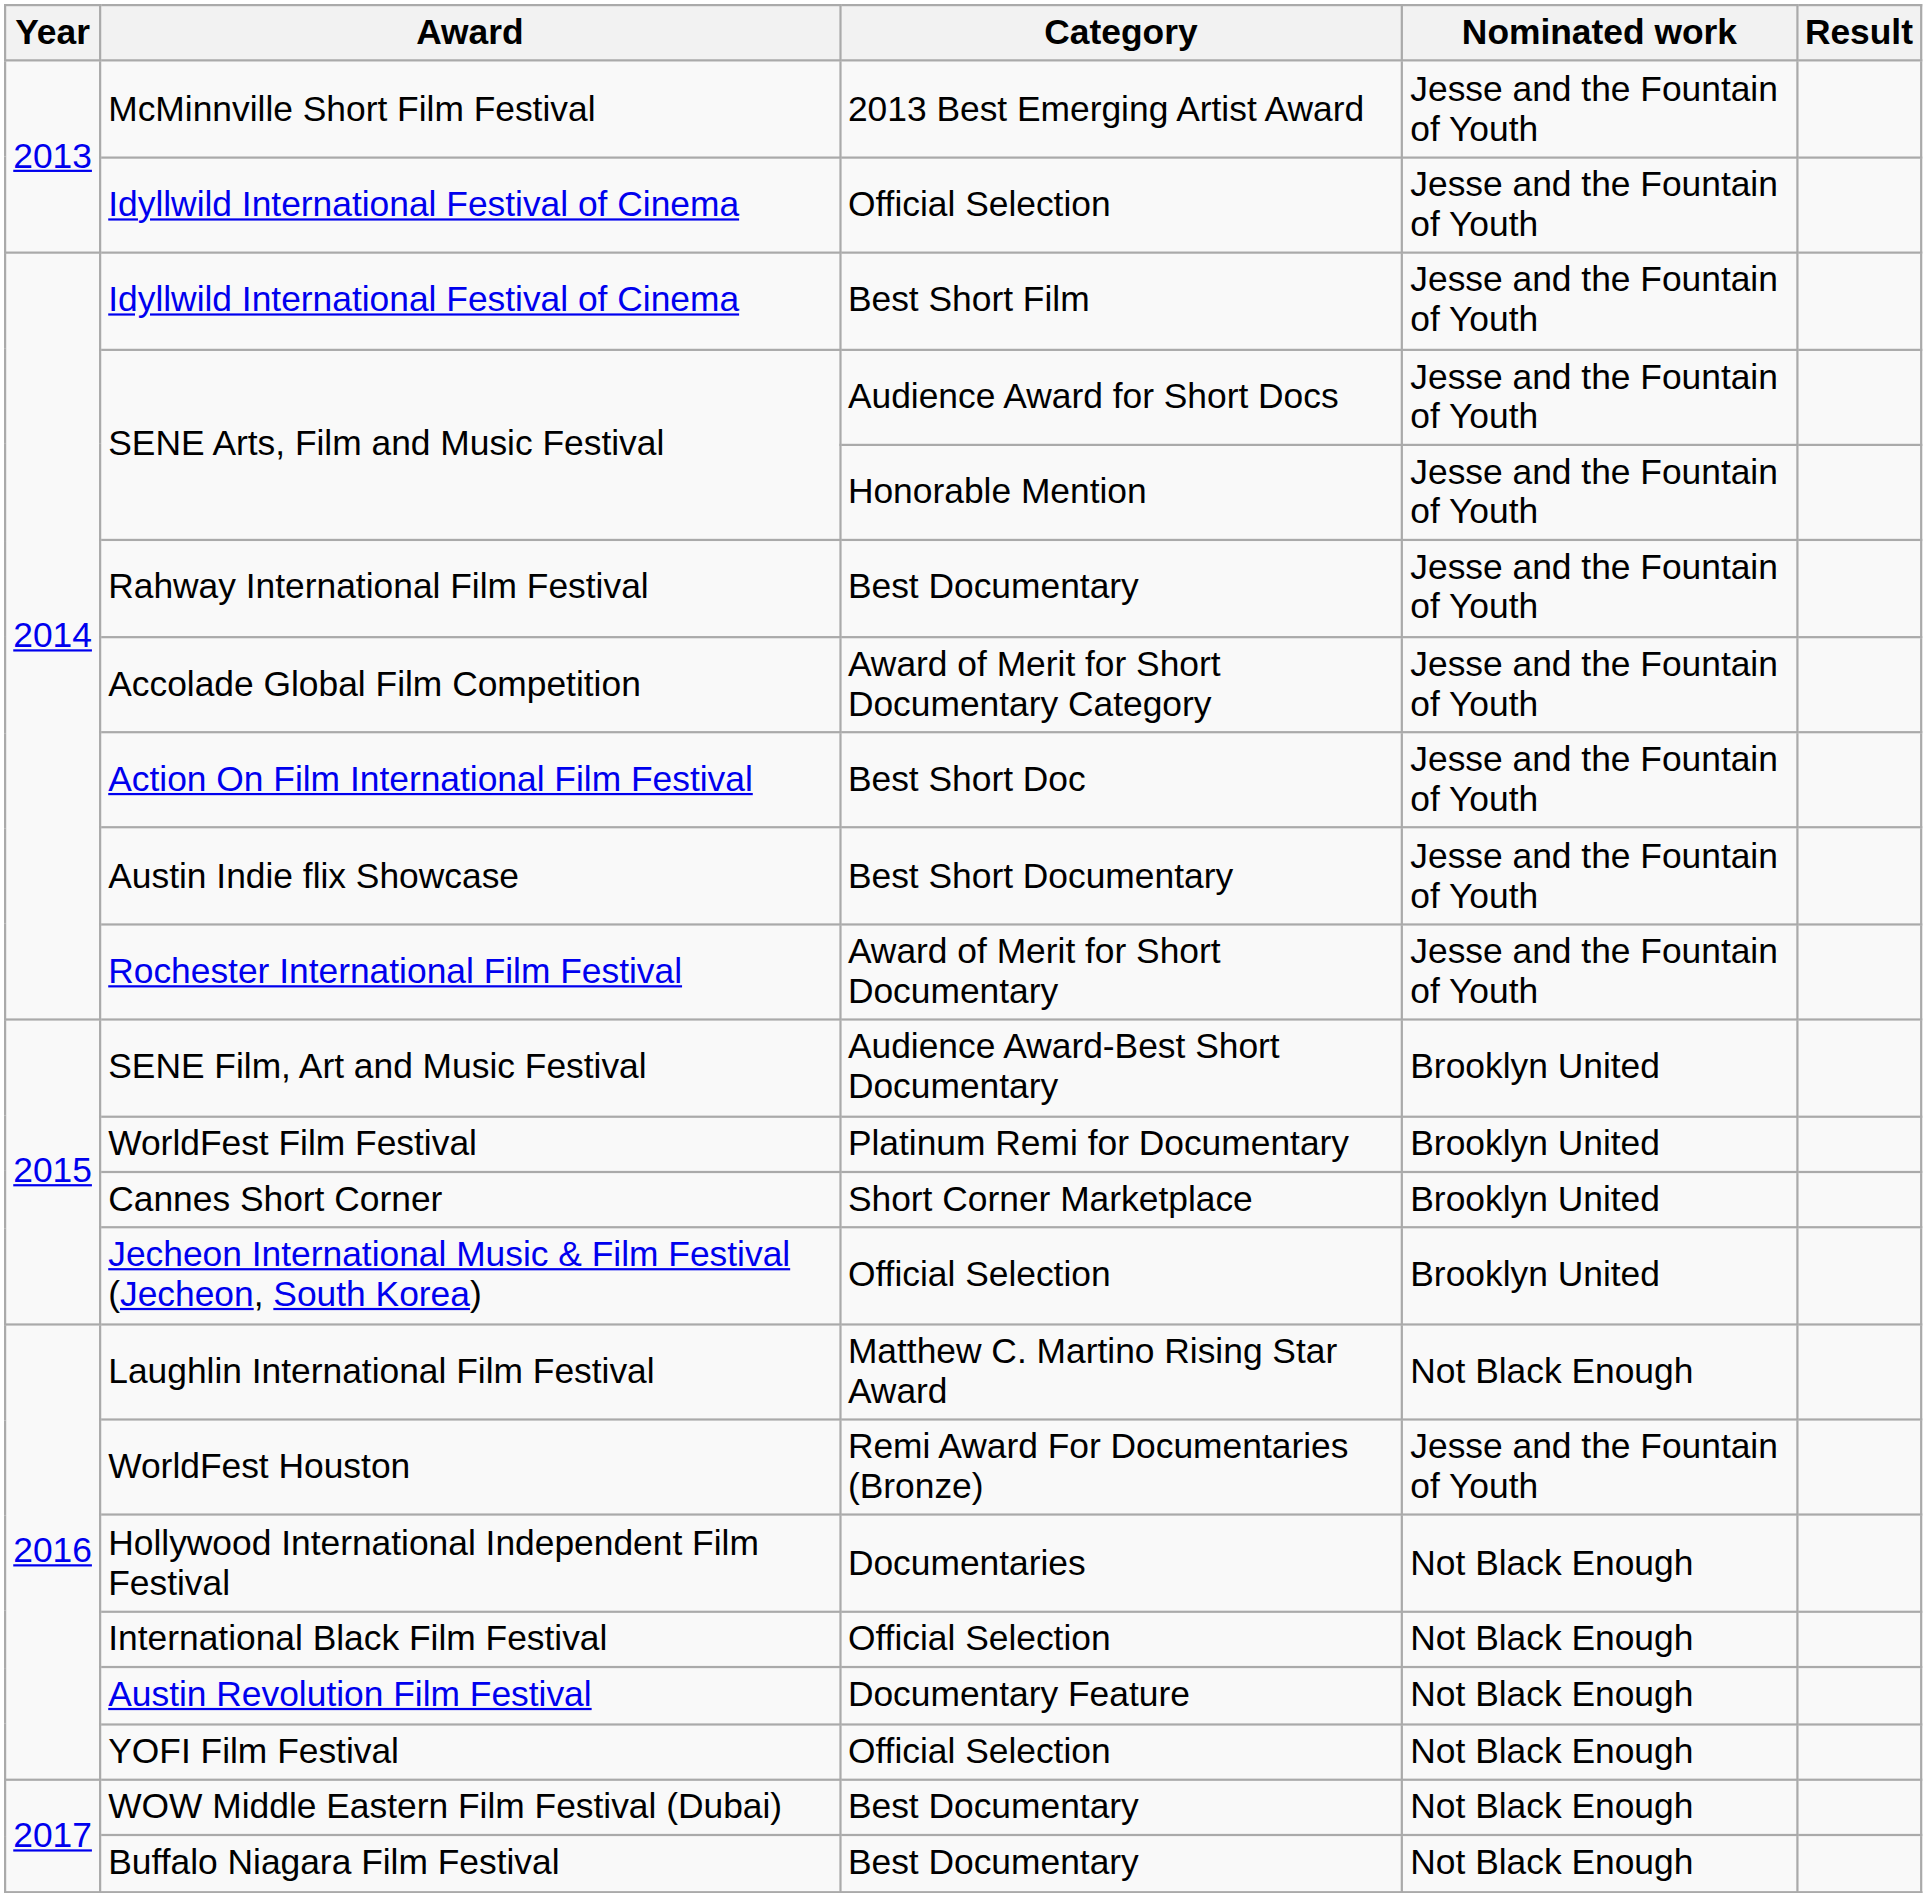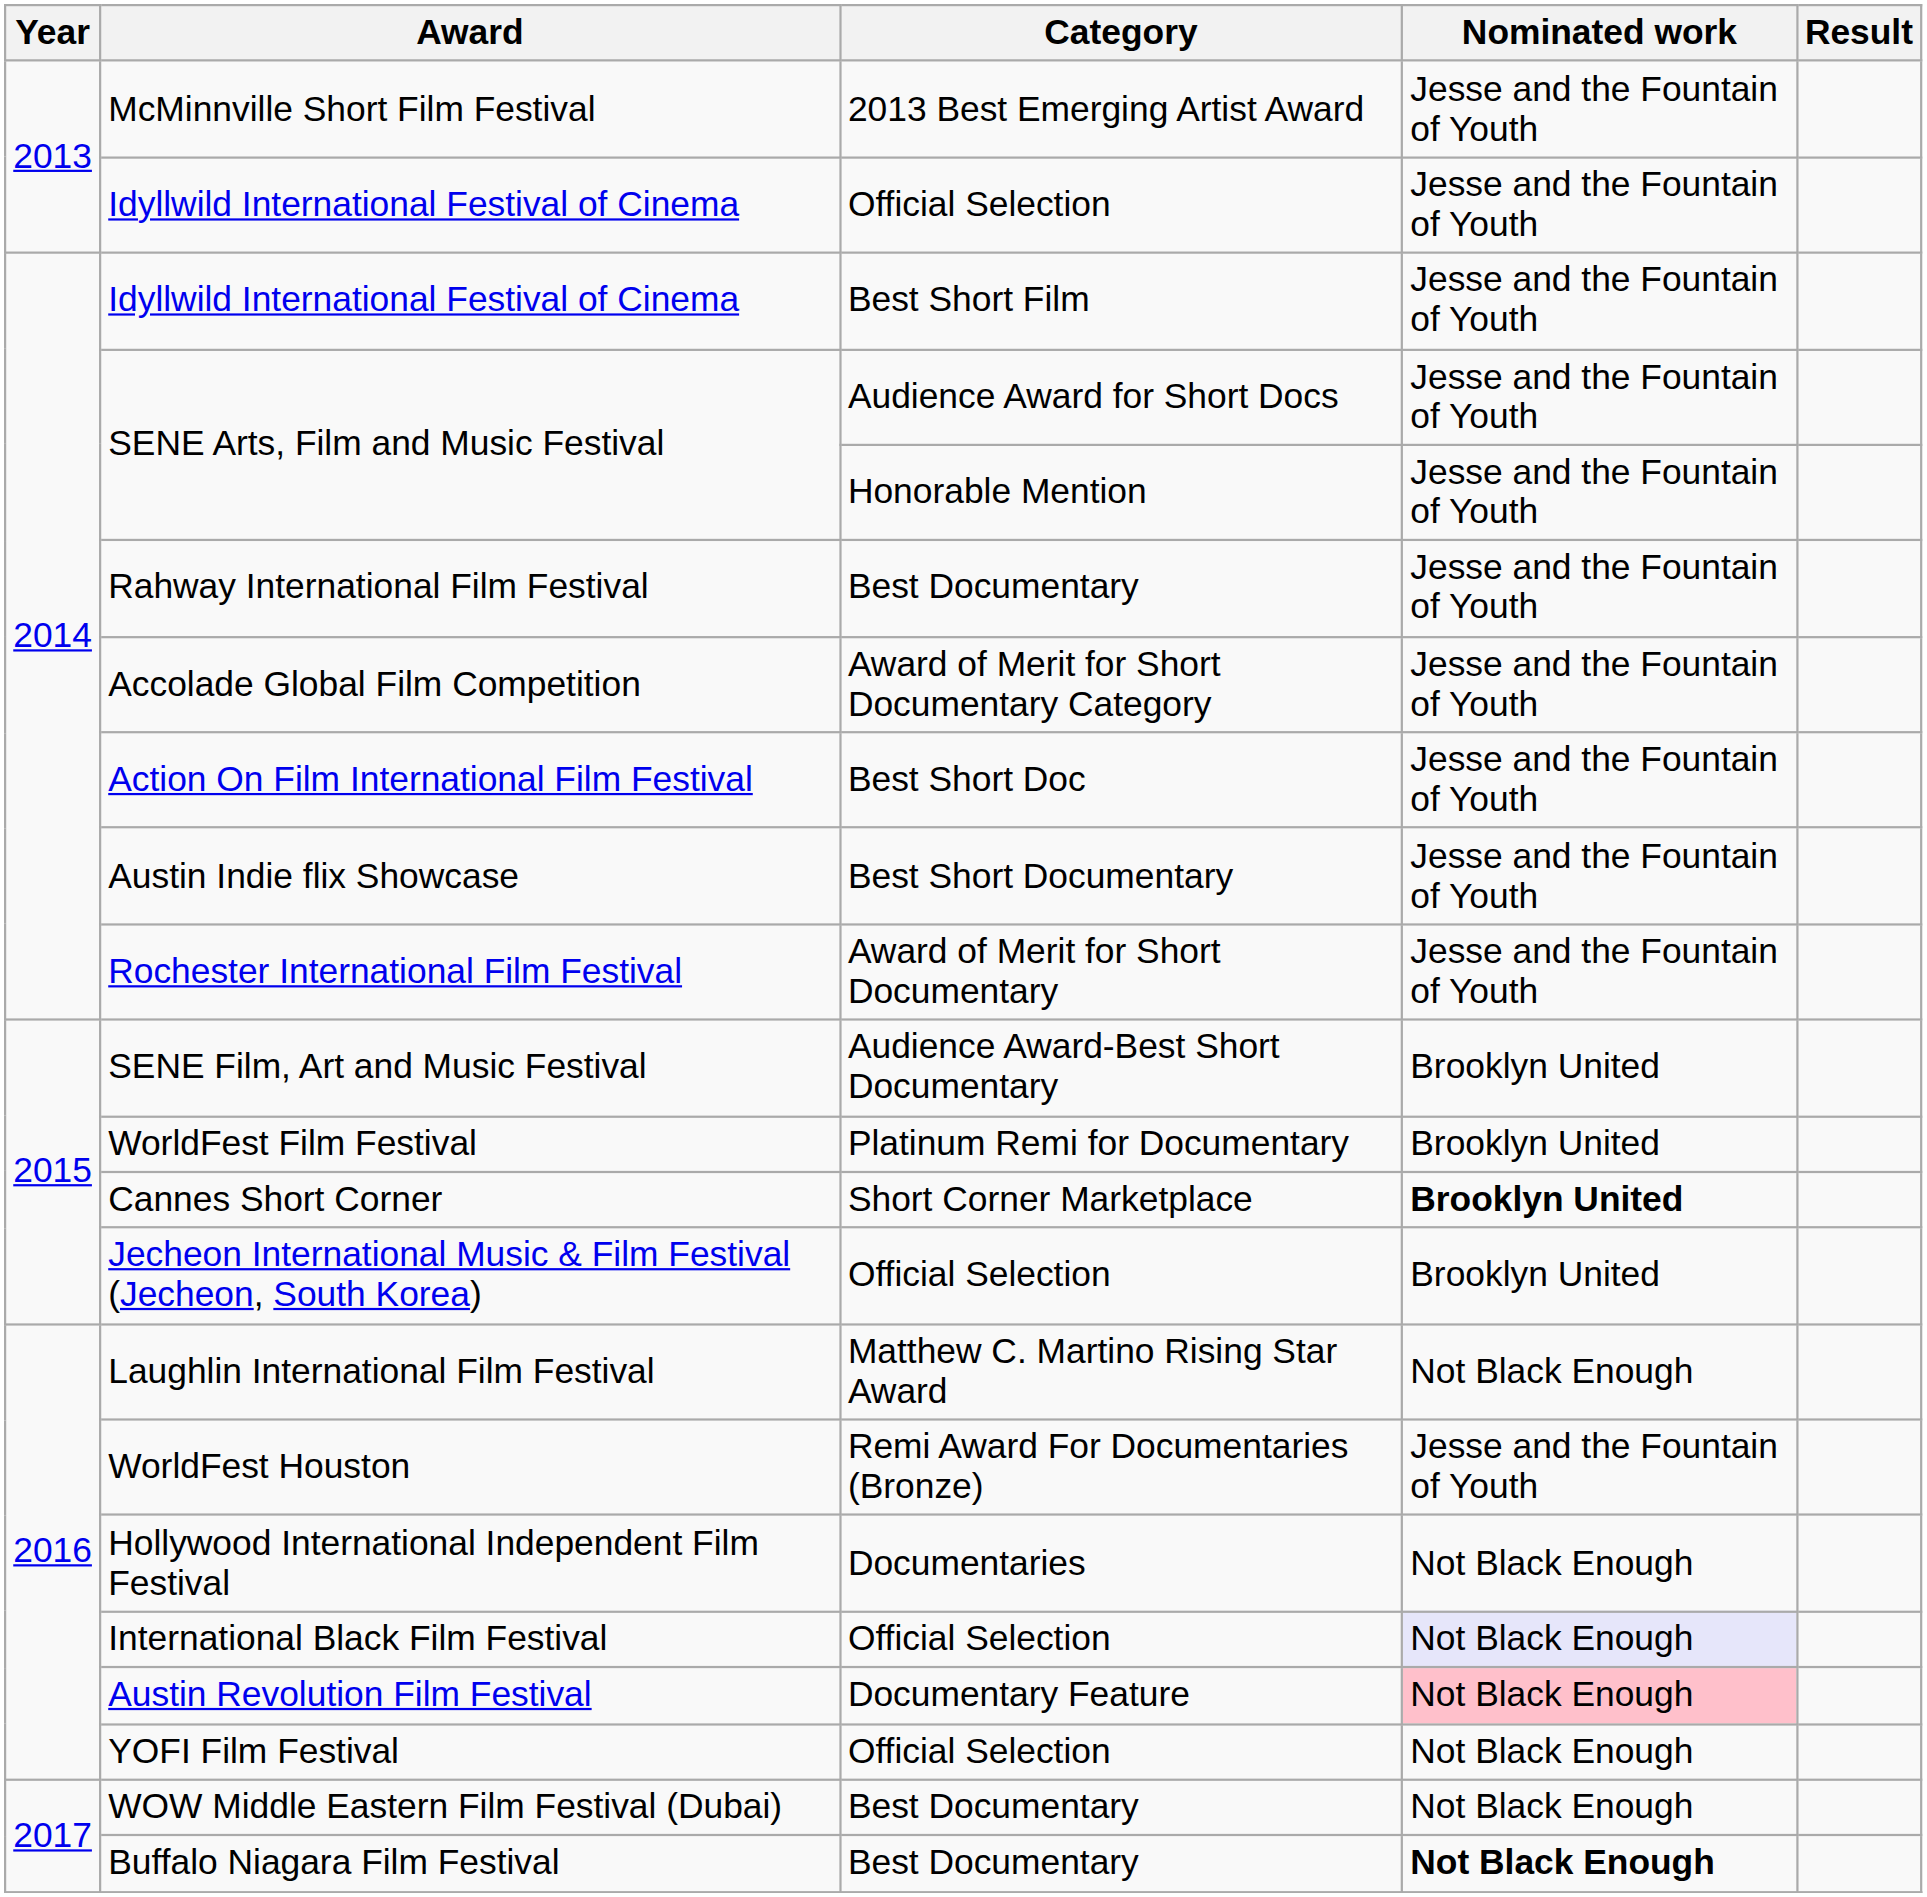(1535, 1199) normal -> (1547, 1199) bold
(1552, 1638) no background -> (1552, 1638) lavender background
(1552, 1694) no background -> (1552, 1694) pink background
(1552, 1862) normal -> (1563, 1862) bold
